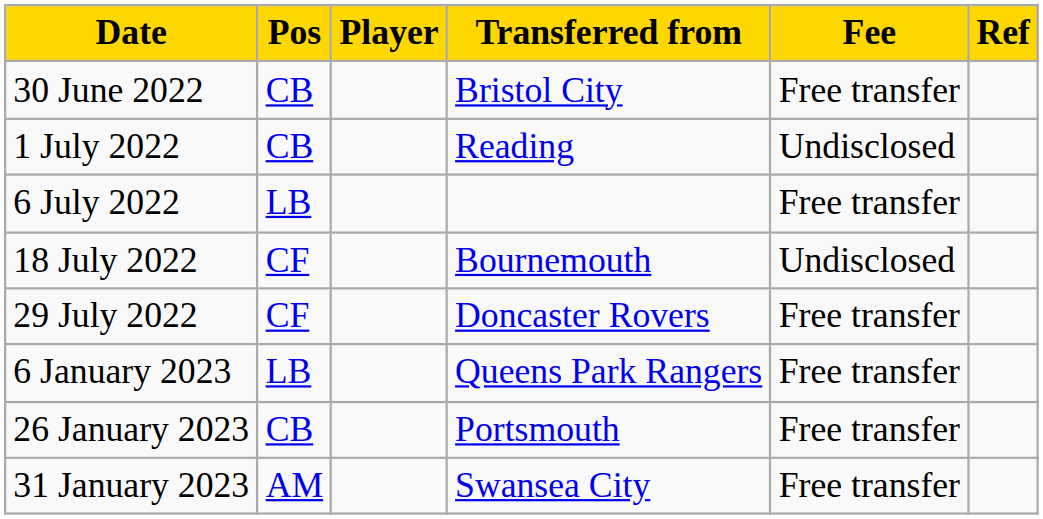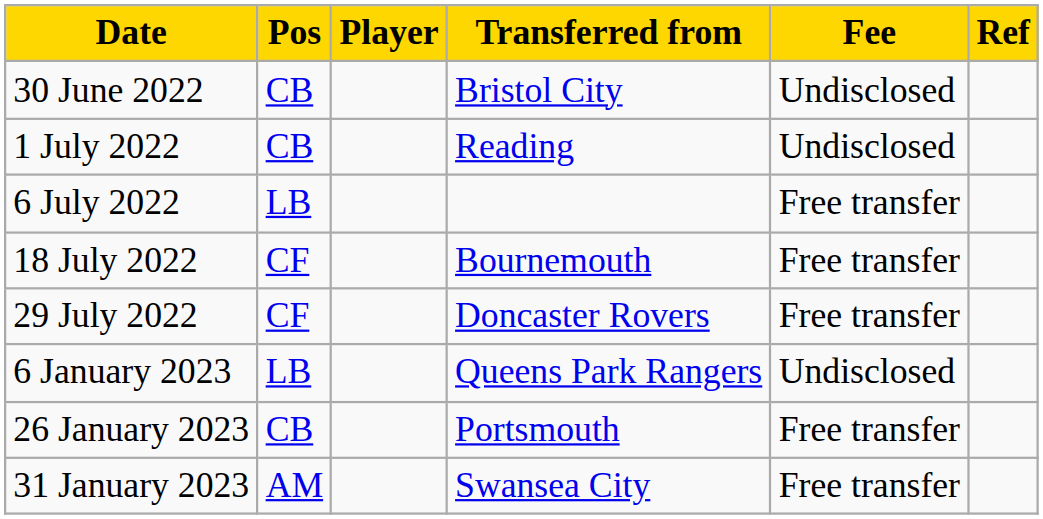(869, 89) Free transfer -> (867, 89) Undisclosed
(867, 259) Undisclosed -> (869, 259) Free transfer
(869, 372) Free transfer -> (867, 372) Undisclosed
